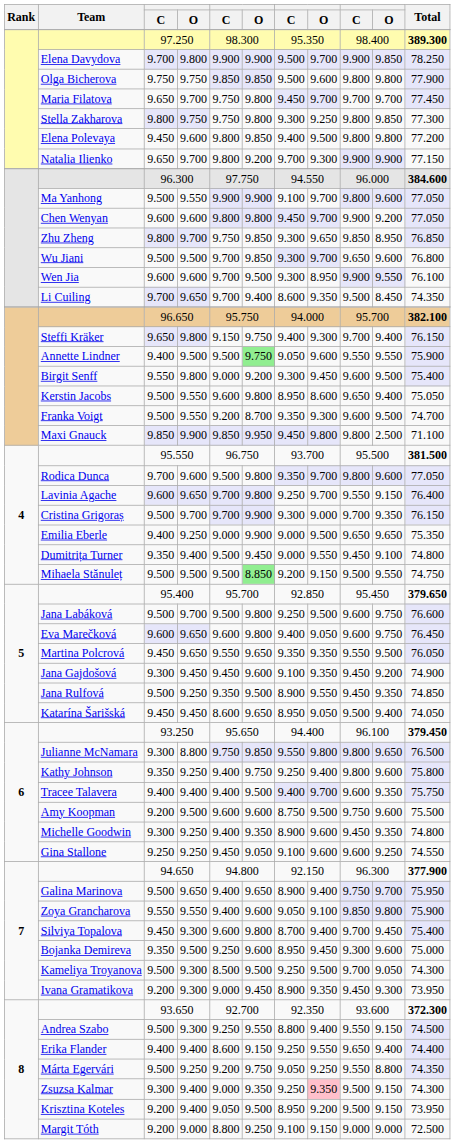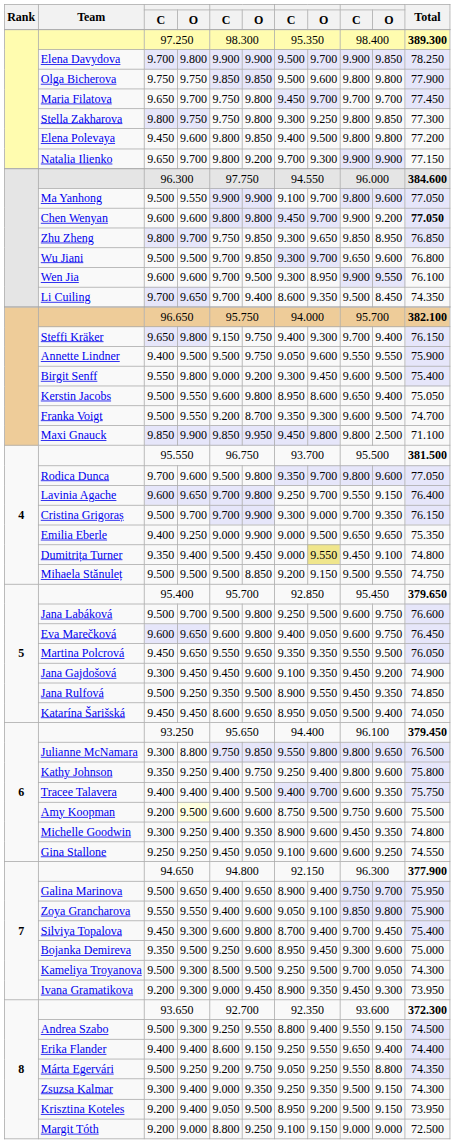(427, 218) normal -> (427, 218) bold
(259, 356) lightgreen background -> (259, 356) no background
(324, 554) no background -> (324, 554) khaki background
(259, 574) lightgreen background -> (259, 574) no background
(193, 812) no background -> (193, 812) lightyellow background
(324, 1089) pink background -> (324, 1089) no background
